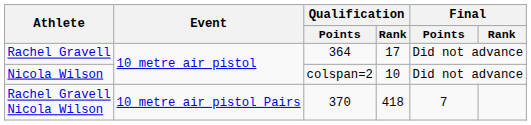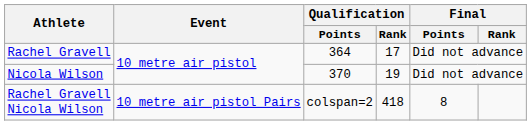(340, 74) colspan=2 -> (340, 74) 370
(393, 74) 10 -> (393, 74) 19
(340, 102) 370 -> (340, 102) colspan=2
(444, 102) 7 -> (444, 102) 8
